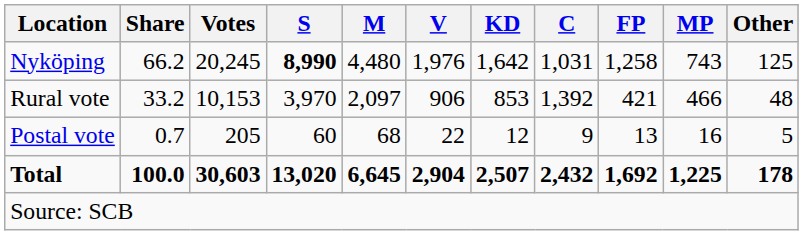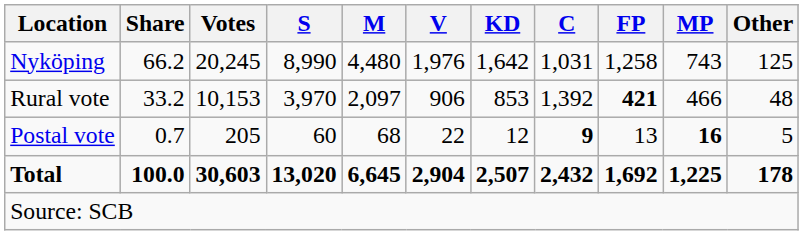(310, 60) bold -> (310, 60) normal
(640, 98) normal -> (640, 98) bold
(587, 135) normal -> (587, 135) bold
(710, 135) normal -> (710, 135) bold
